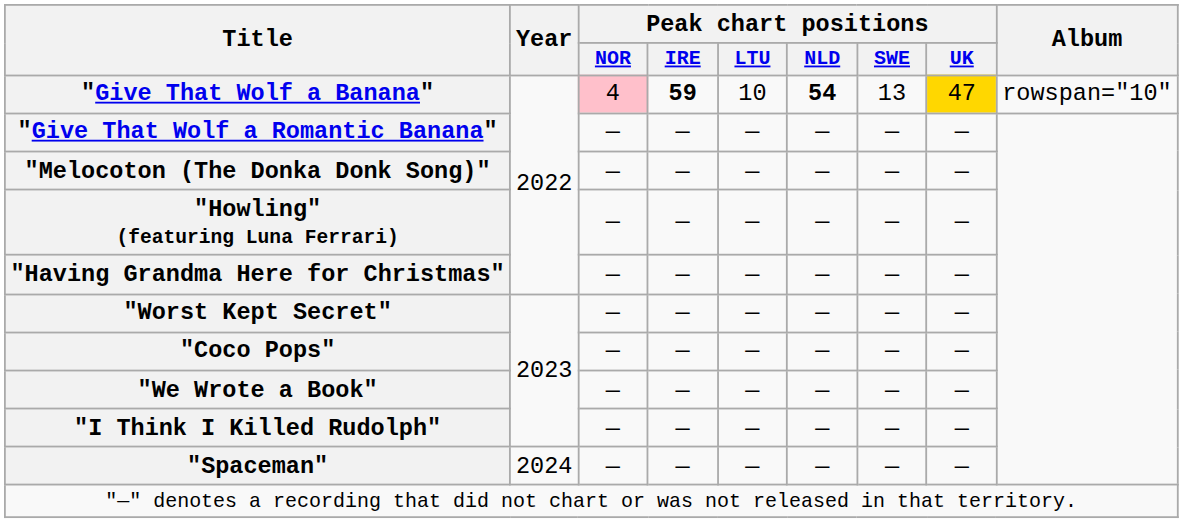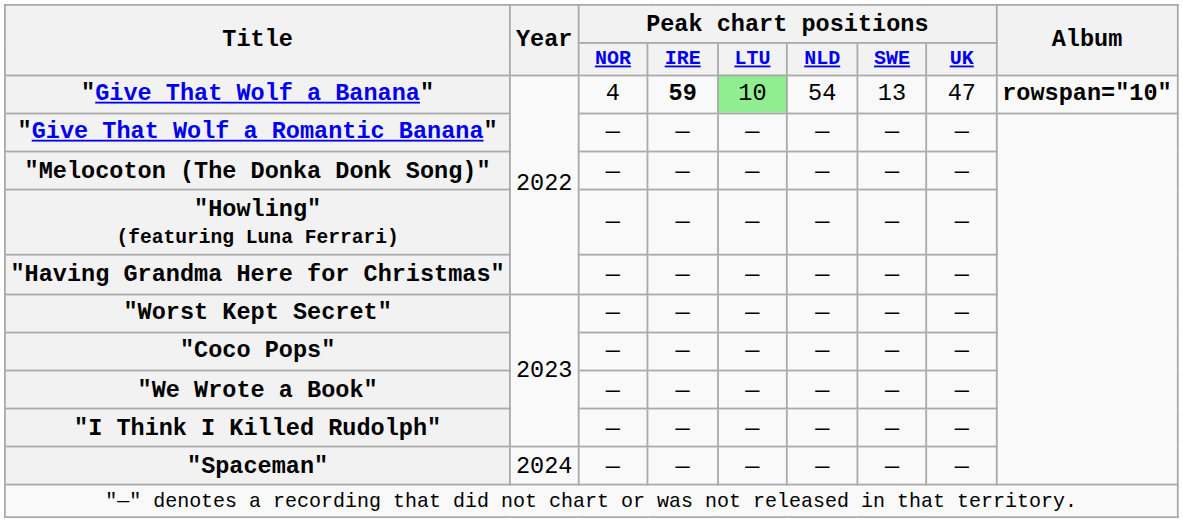(613, 94) pink background -> (613, 94) no background
(752, 94) no background -> (752, 94) lightgreen background
(822, 94) bold -> (822, 94) normal
(962, 94) gold background -> (962, 94) no background
(1087, 94) normal -> (1087, 94) bold
